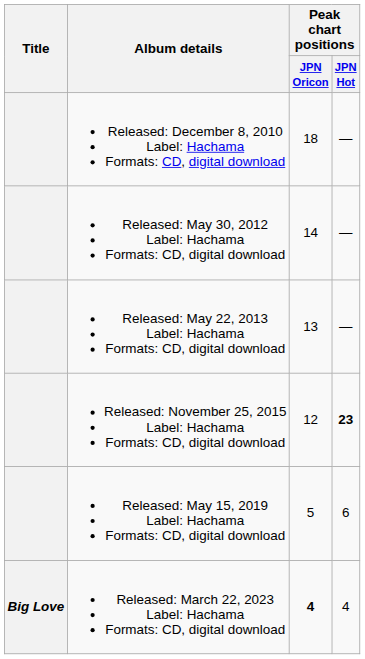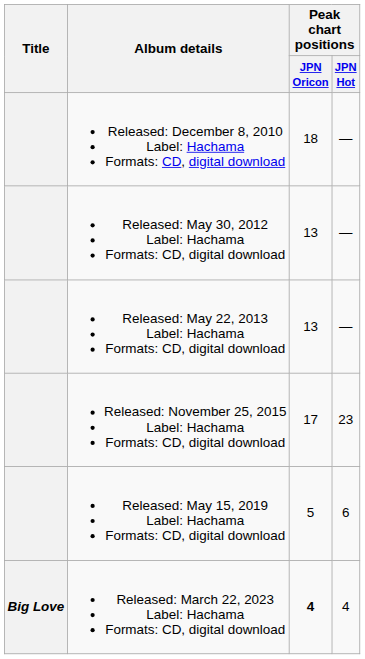(311, 232) 14 -> (311, 232) 13
(311, 419) 12 -> (311, 419) 17
(346, 419) bold -> (346, 419) normal
